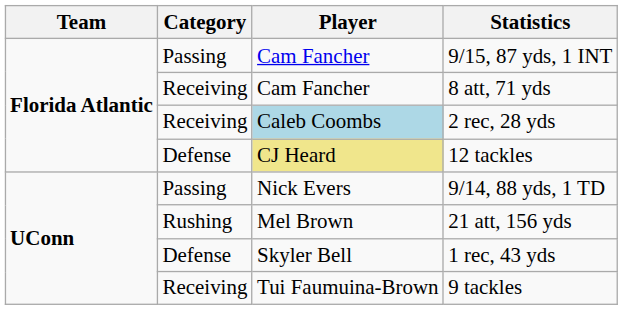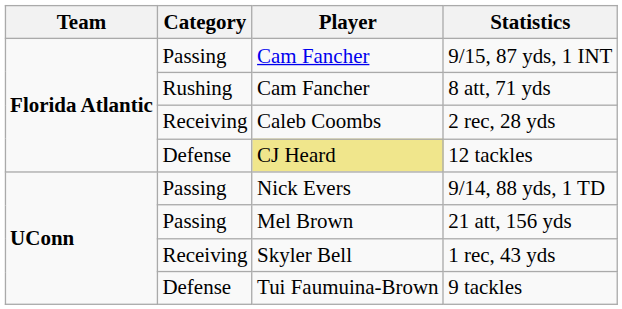(205, 88) Receiving -> (197, 88) Rushing
(319, 121) lightblue background -> (319, 121) no background
(197, 221) Rushing -> (194, 221) Passing
(197, 254) Defense -> (205, 254) Receiving
(205, 288) Receiving -> (197, 288) Defense
